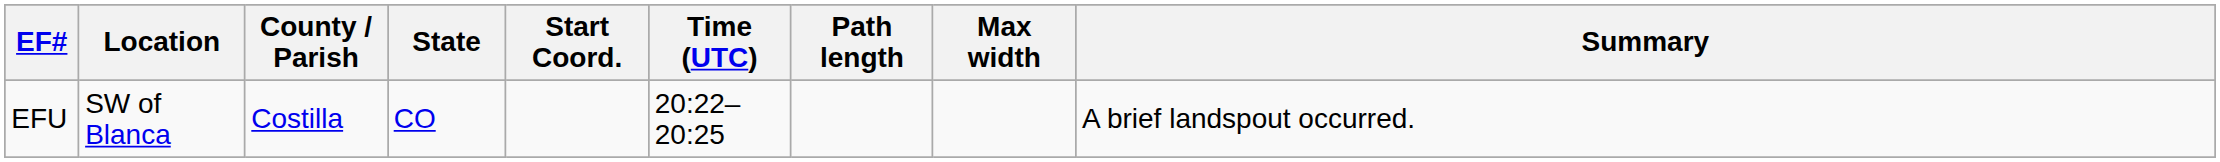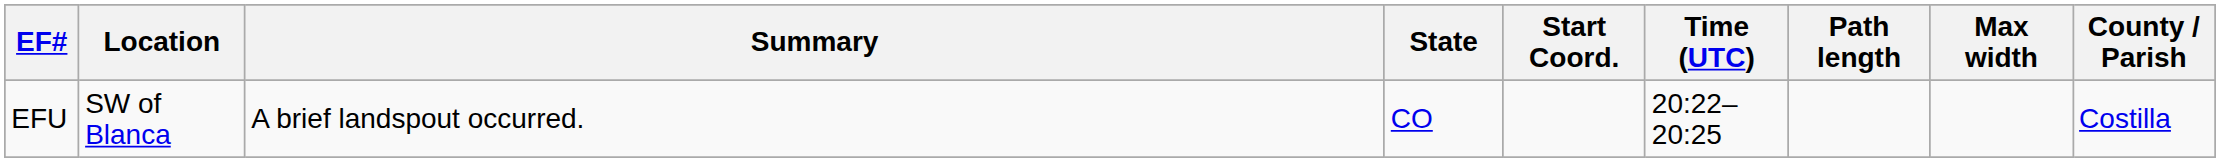columns swapped: (316, 42) <-> (1645, 42)
